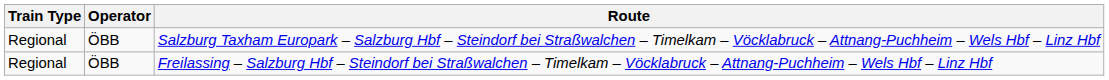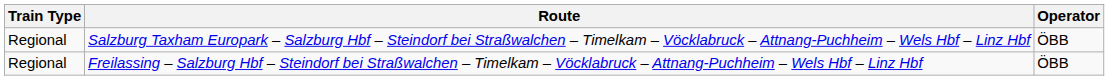columns swapped: (120, 16) <-> (629, 16)
